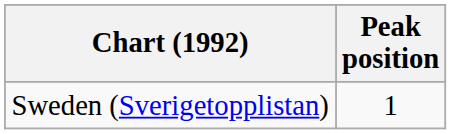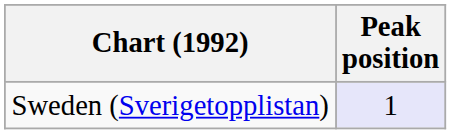(391, 104) no background -> (391, 104) lavender background
